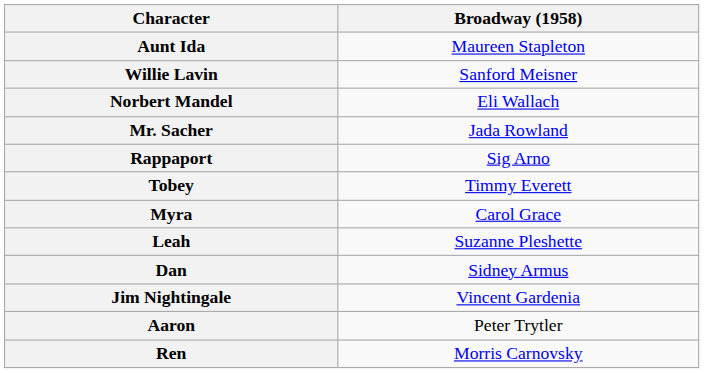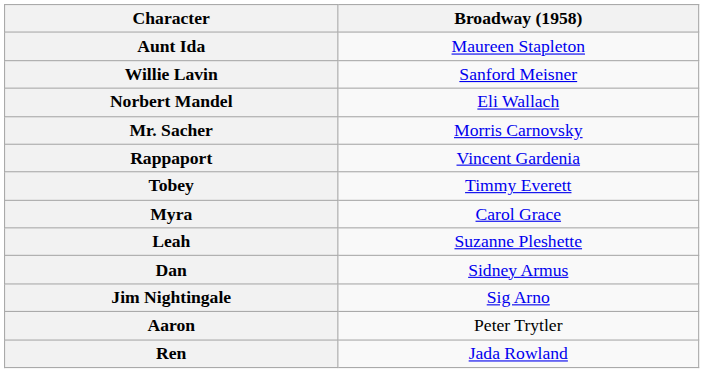(518, 130) Jada Rowland -> (518, 130) Morris Carnovsky
(518, 158) Sig Arno -> (518, 158) Vincent Gardenia
(518, 297) Vincent Gardenia -> (518, 297) Sig Arno
(518, 353) Morris Carnovsky -> (518, 353) Jada Rowland
